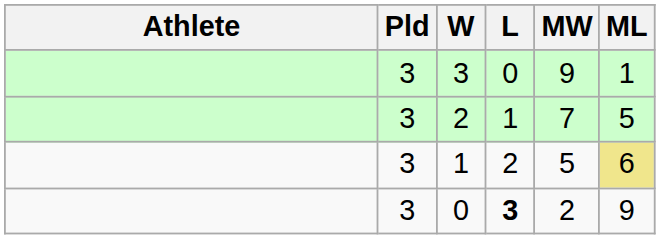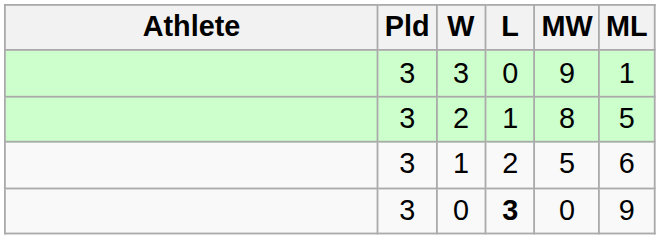(567, 118) 7 -> (567, 118) 8
(627, 164) khaki background -> (627, 164) no background
(567, 210) 2 -> (567, 210) 0
